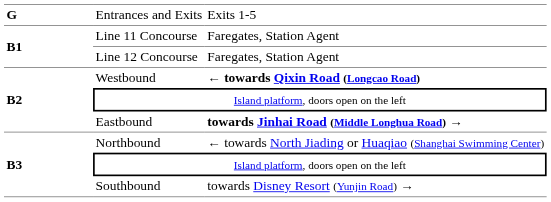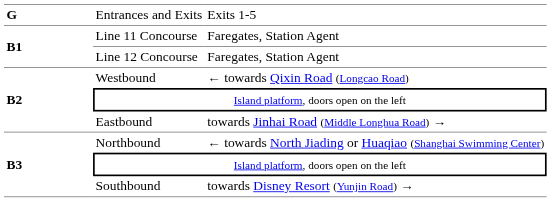(314, 77) bold -> (308, 77) normal
(335, 121) bold -> (327, 121) normal
